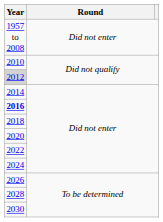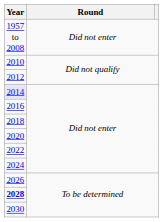(15, 77) lightgrey background -> (15, 77) no background
(15, 92) no background -> (15, 92) lavender background
(15, 106) bold -> (15, 106) normal
(15, 195) normal -> (15, 195) bold
